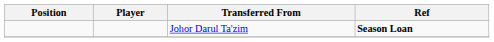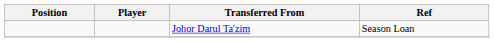(385, 28) bold -> (388, 28) normal
